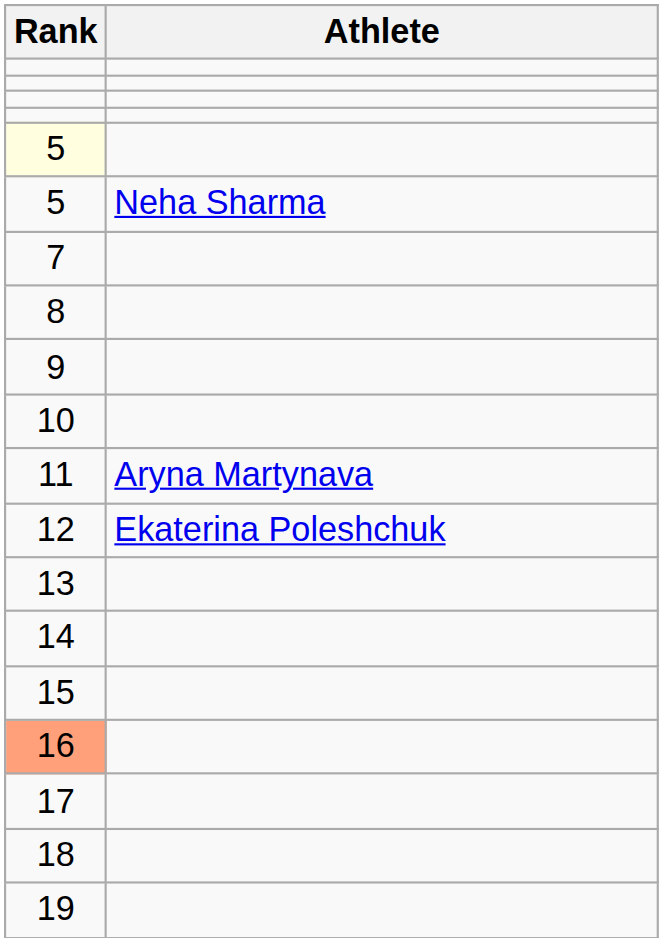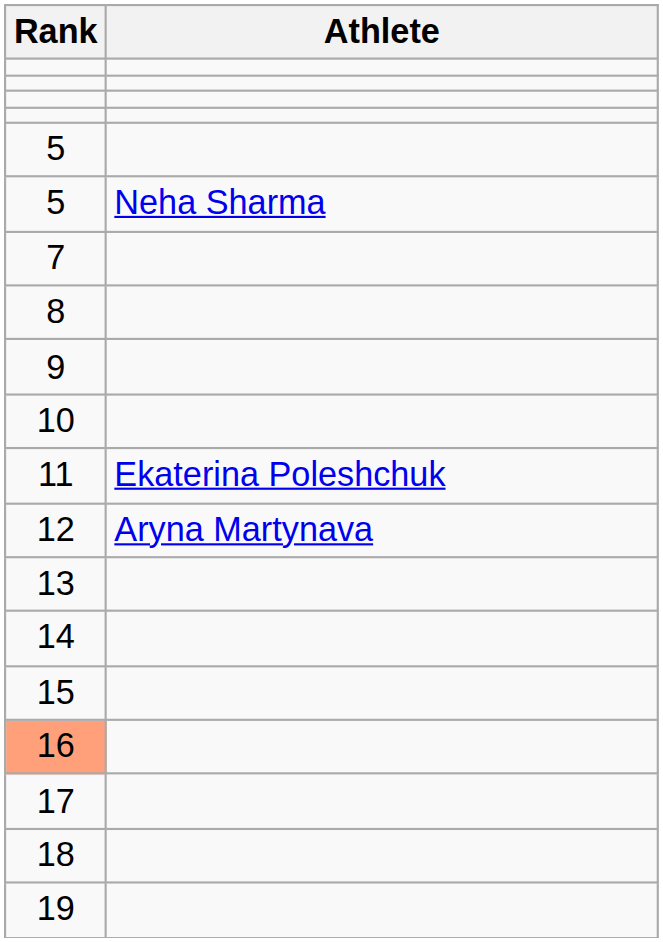(56, 149) lightyellow background -> (56, 149) no background
(244, 474) Aryna Martynava -> (280, 474) Ekaterina Poleshchuk
(280, 529) Ekaterina Poleshchuk -> (244, 529) Aryna Martynava
